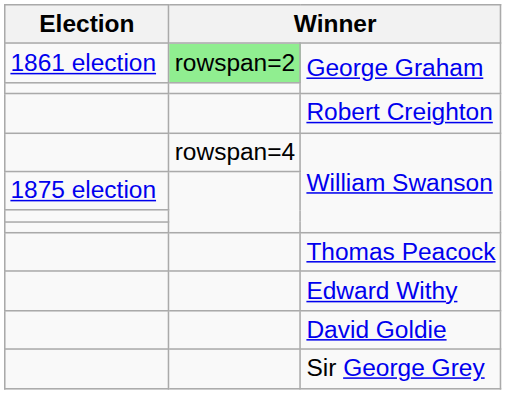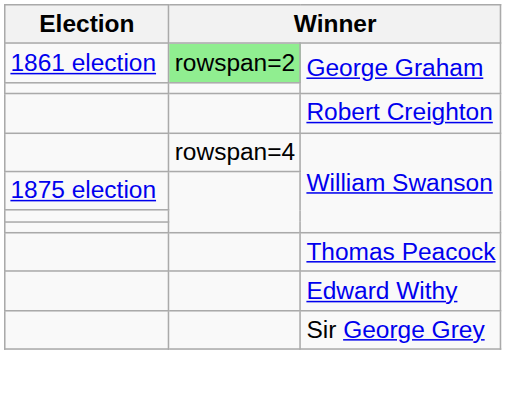- row: (87, 330)
